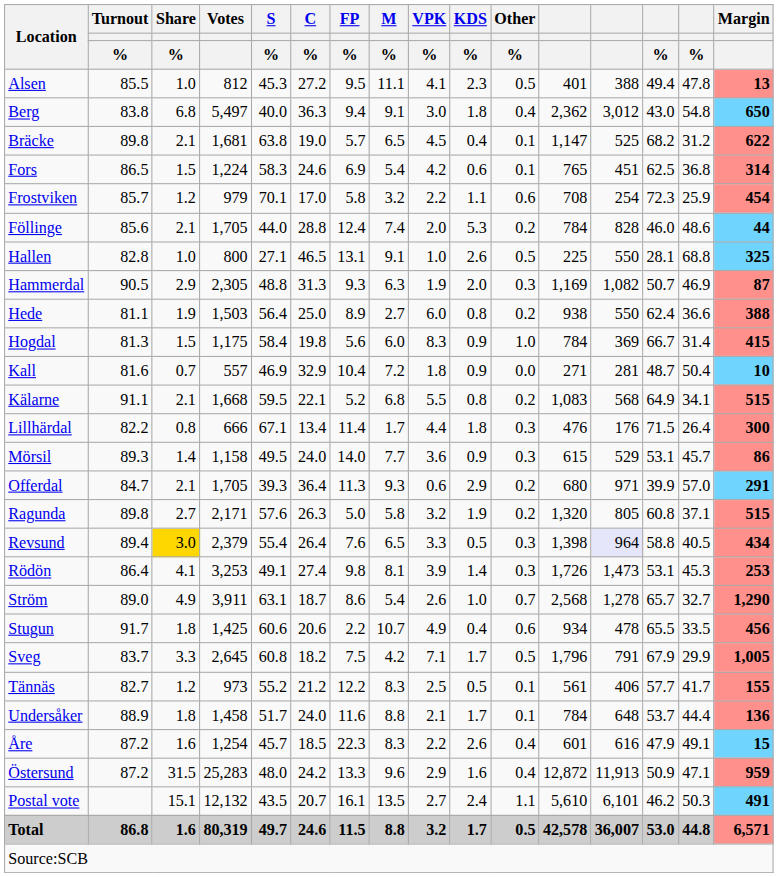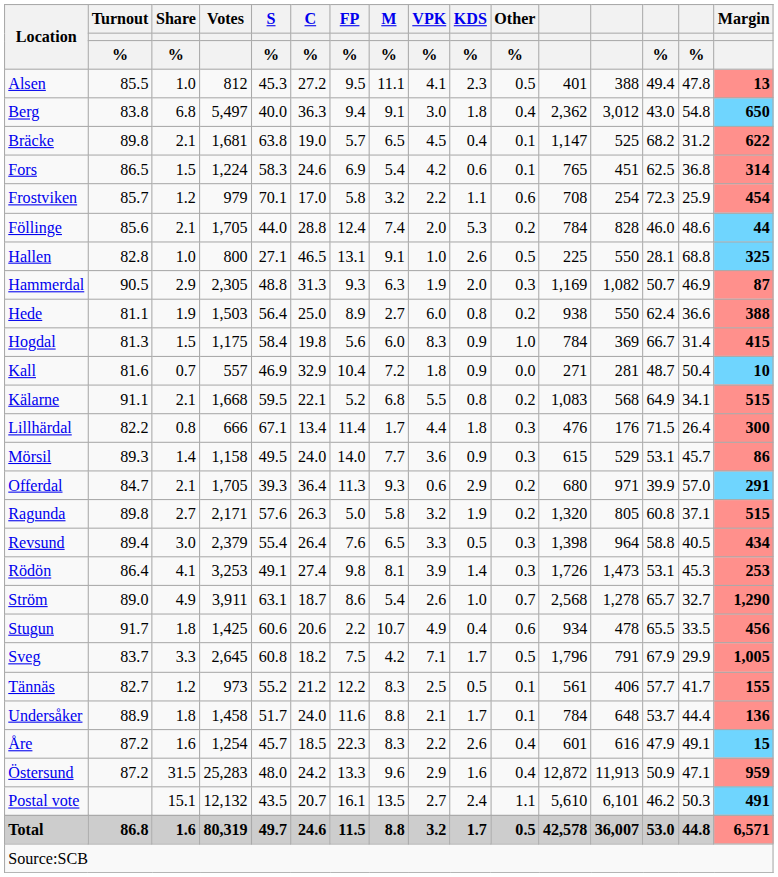(186, 542) gold background -> (186, 542) no background
(627, 542) lavender background -> (627, 542) no background
